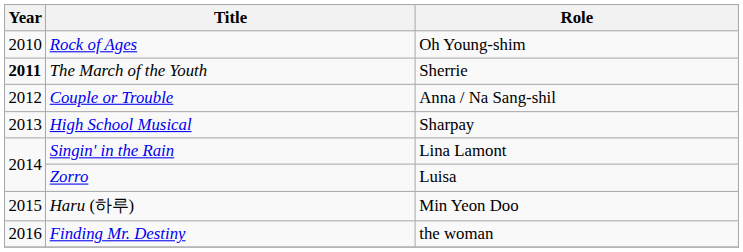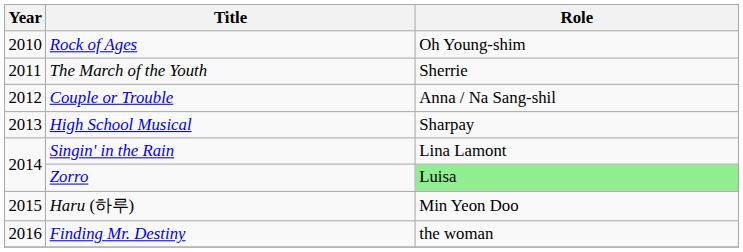(25, 71) bold -> (25, 71) normal
(438, 177) no background -> (438, 177) lightgreen background
